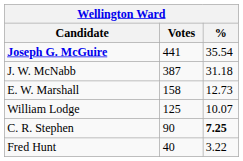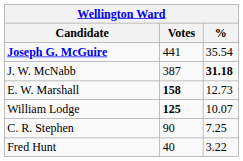(219, 71) normal -> (219, 71) bold
(172, 90) normal -> (172, 90) bold
(172, 109) normal -> (172, 109) bold
(216, 128) bold -> (216, 128) normal
